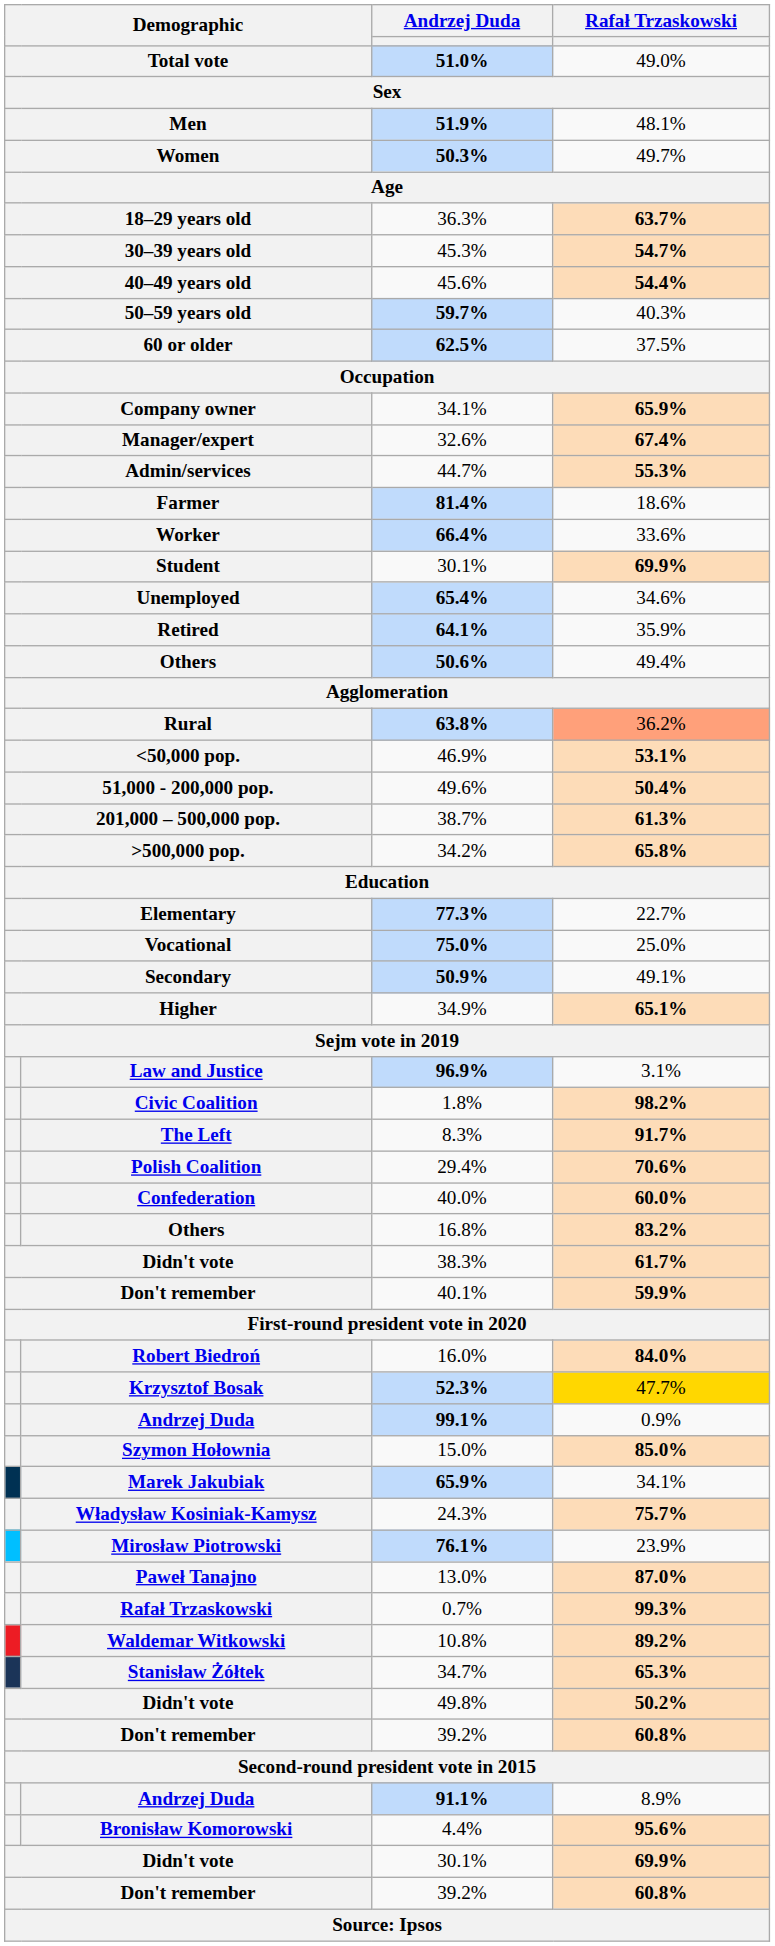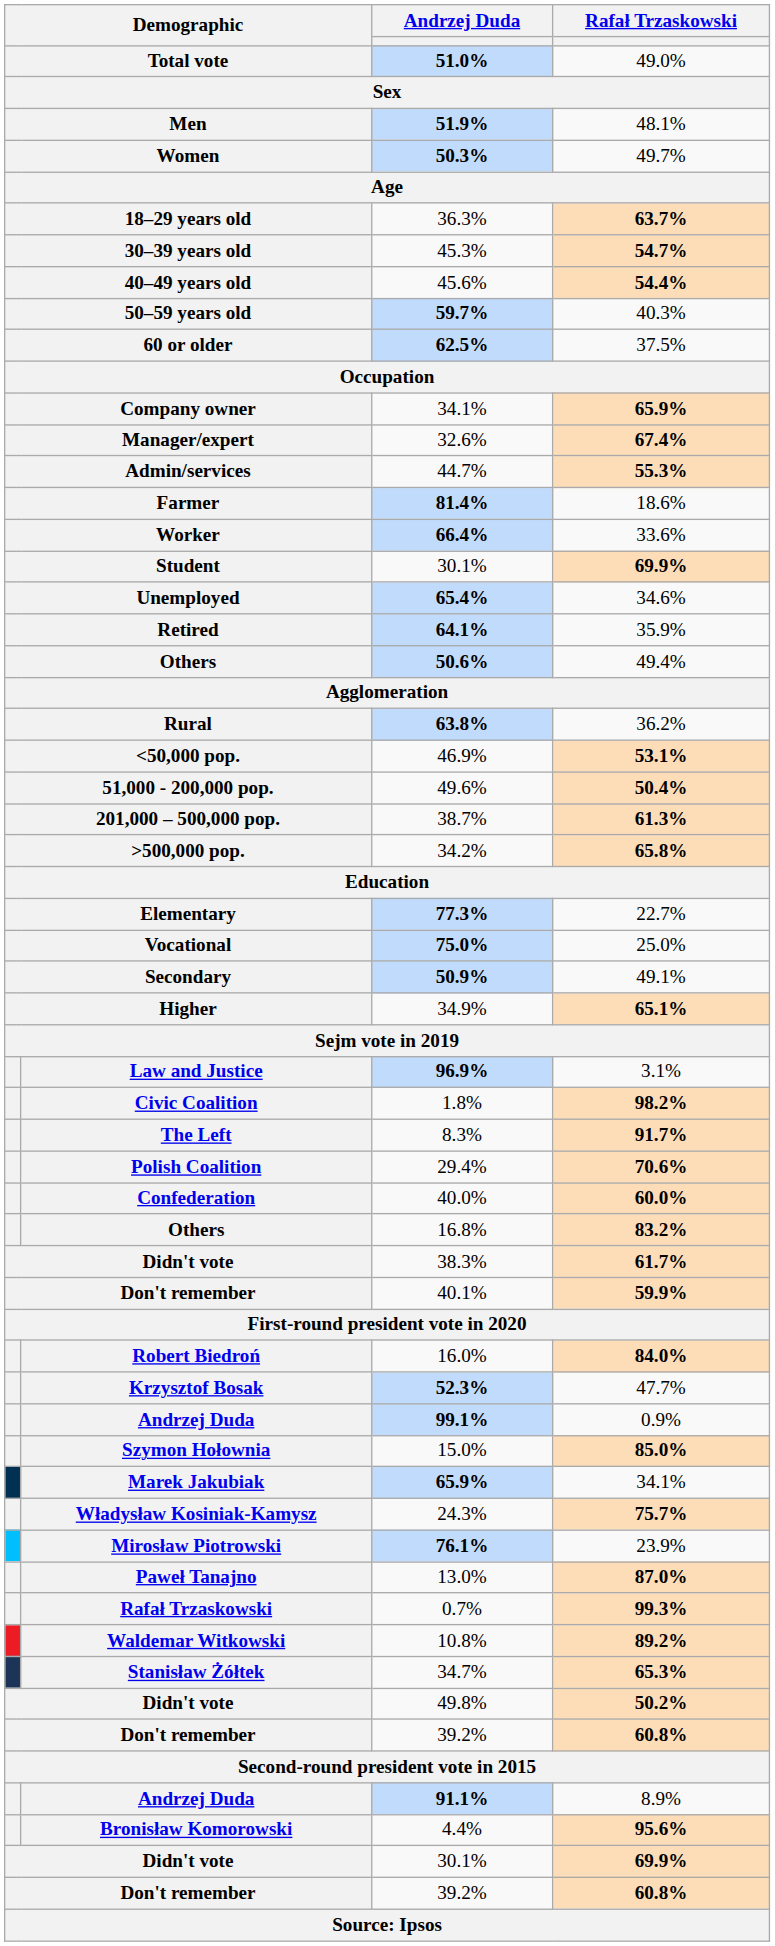(661, 724) lightsalmon background -> (661, 724) no background
(661, 1387) gold background -> (661, 1387) no background
